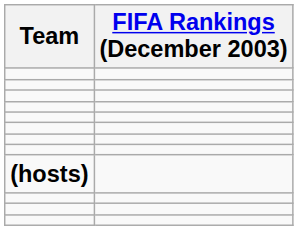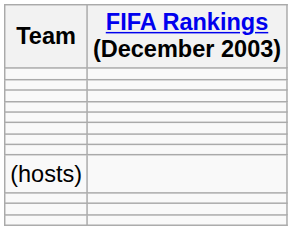(49, 173) bold -> (46, 173) normal
